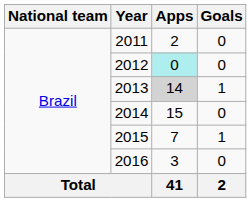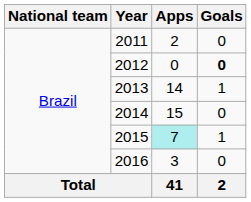(174, 64) paleturquoise background -> (174, 64) no background
(222, 64) normal -> (222, 64) bold
(174, 88) lightgrey background -> (174, 88) no background
(174, 137) no background -> (174, 137) paleturquoise background
